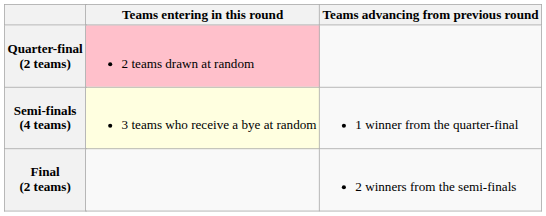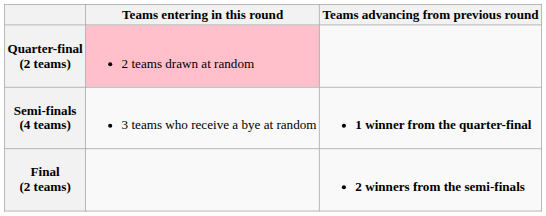(203, 125) lightyellow background -> (203, 125) no background
(431, 125) normal -> (431, 125) bold
(431, 187) normal -> (431, 187) bold
